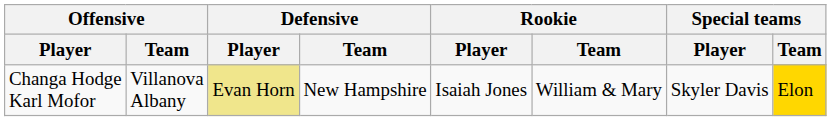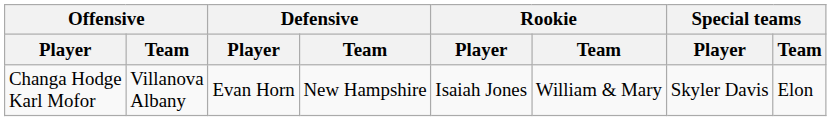(254, 89) khaki background -> (254, 89) no background
(795, 89) gold background -> (795, 89) no background
